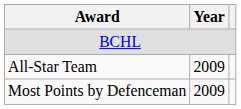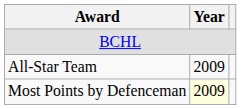(209, 91) no background -> (209, 91) lightyellow background
